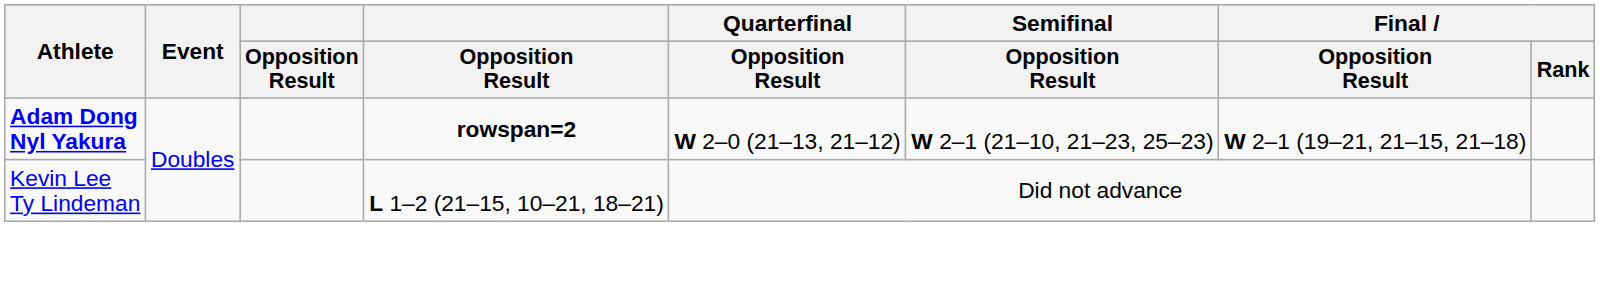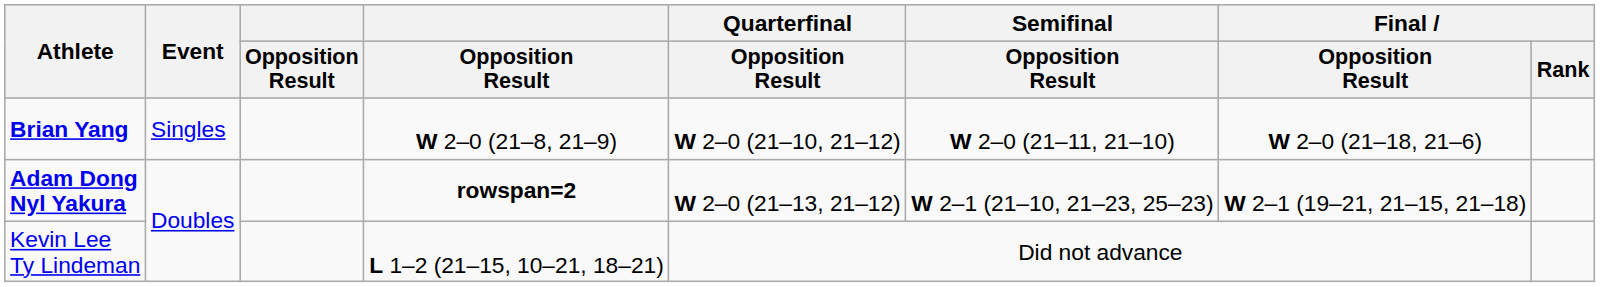+ row: (69, 129)
